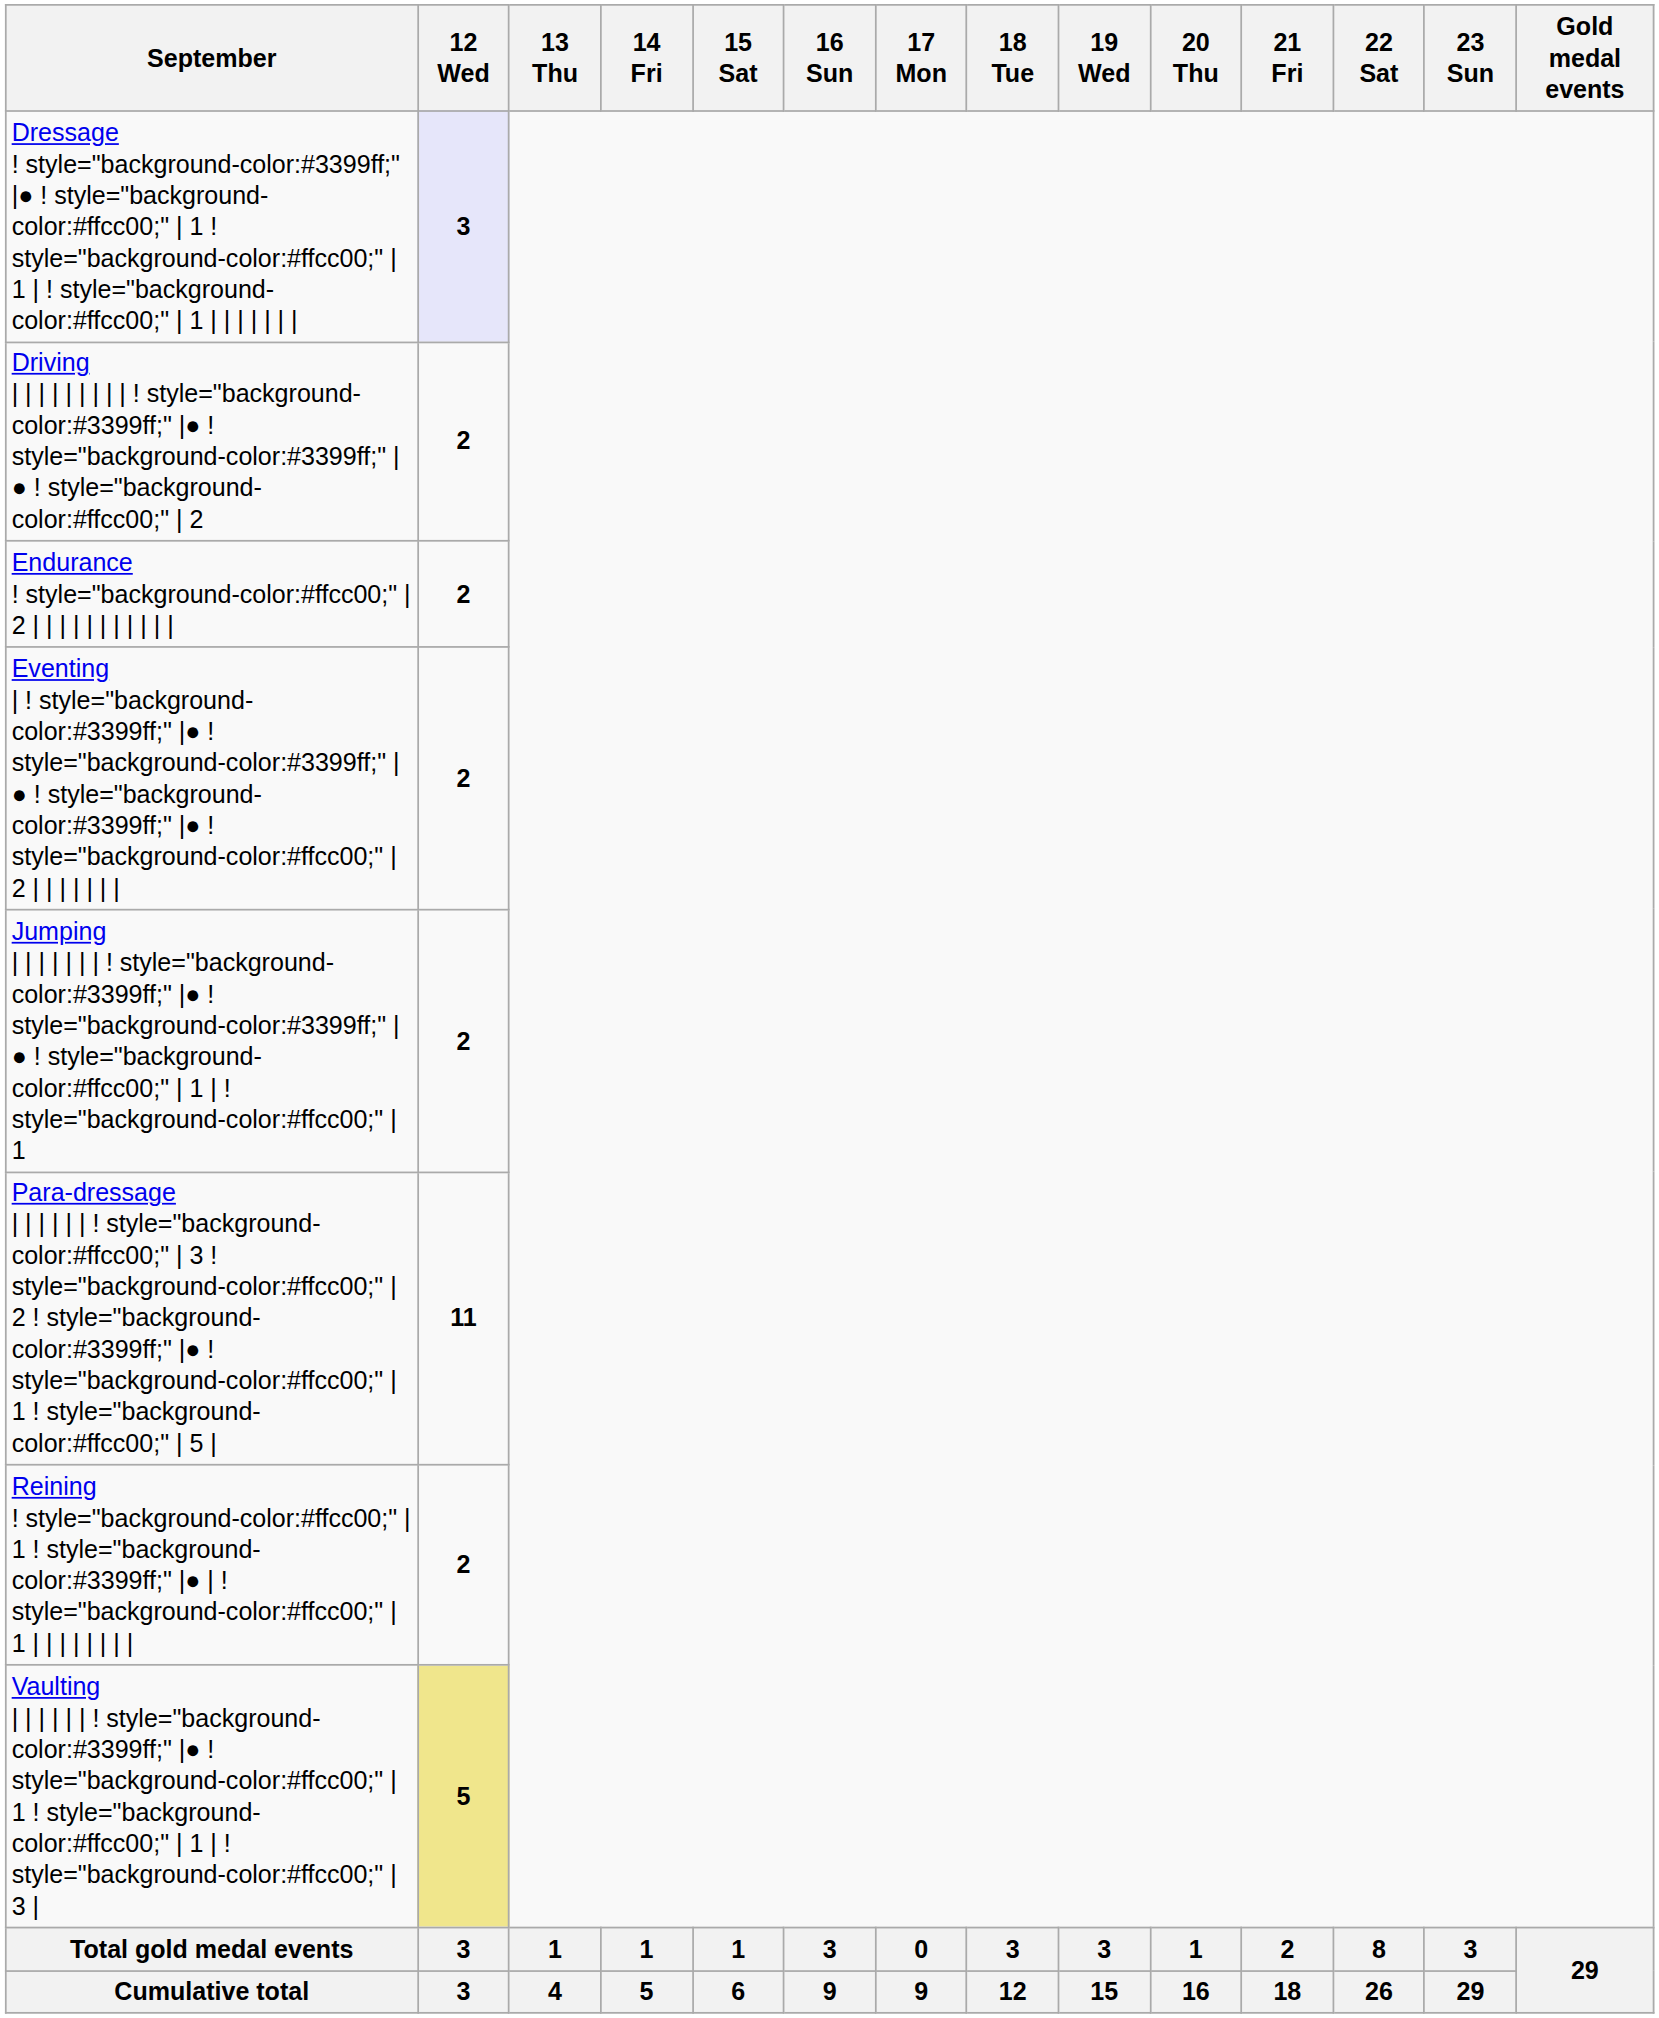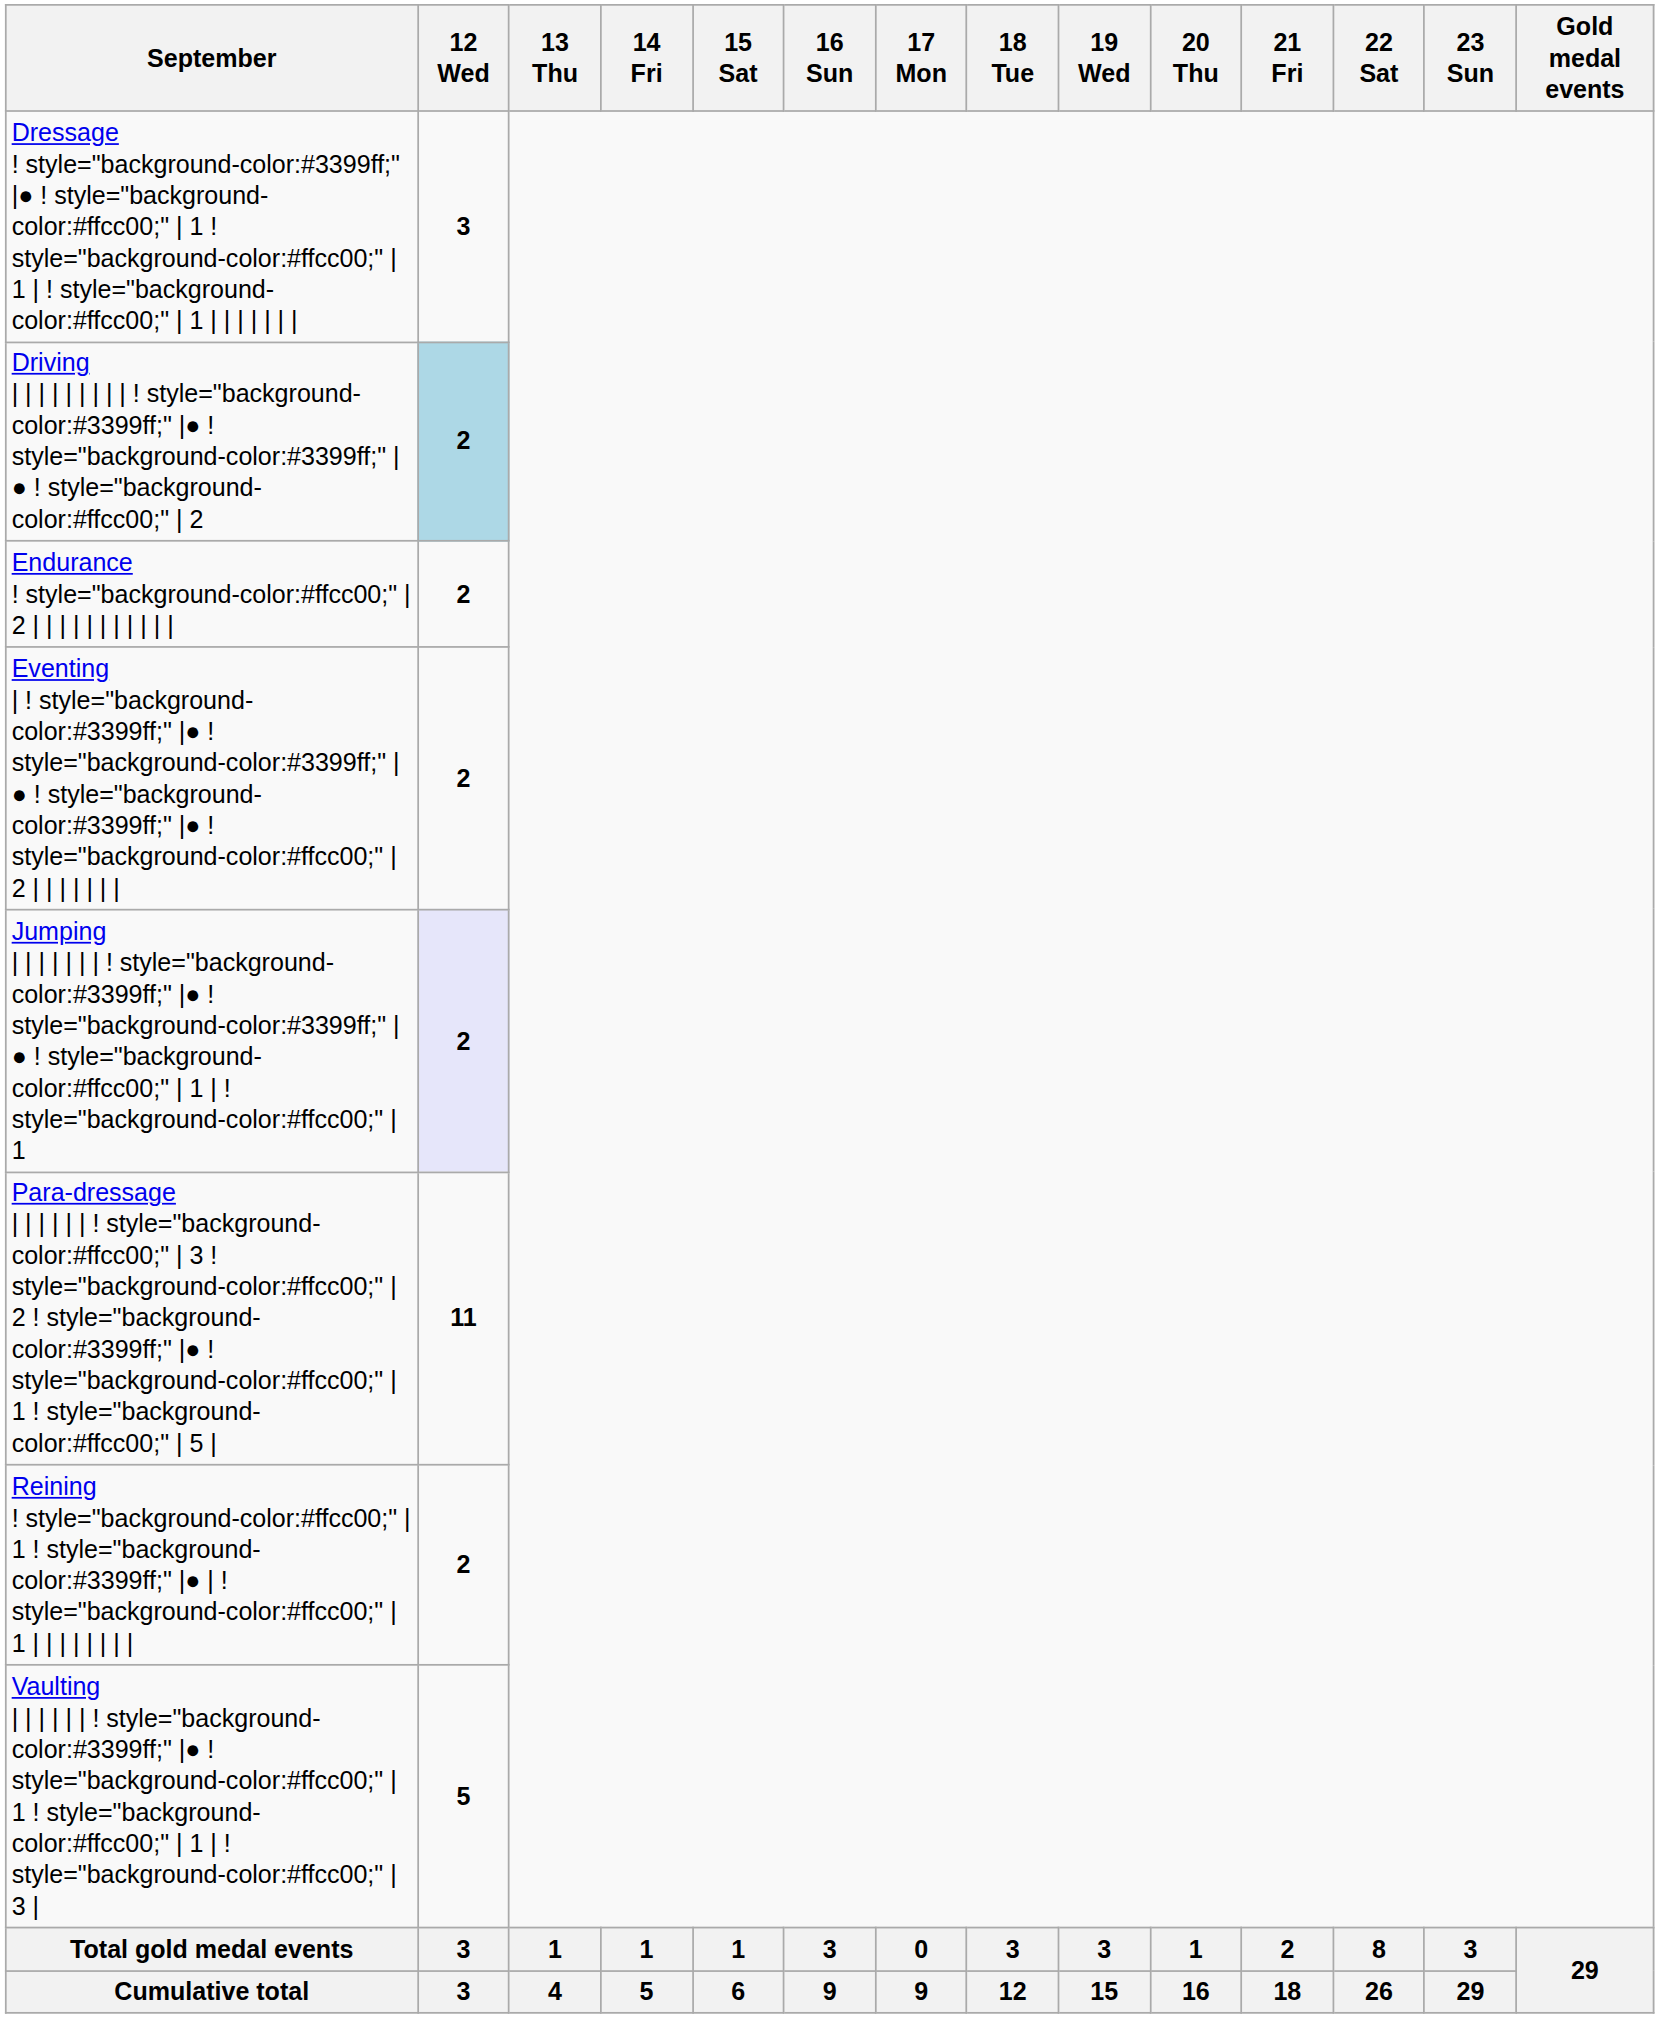(464, 226) lavender background -> (464, 226) no background
(464, 441) no background -> (464, 441) lightblue background
(464, 1040) no background -> (464, 1040) lavender background
(464, 1796) khaki background -> (464, 1796) no background
